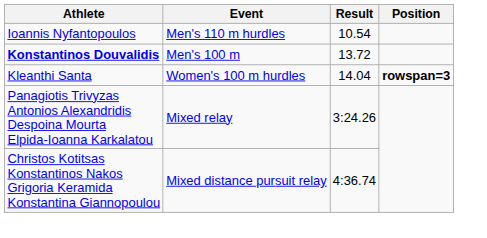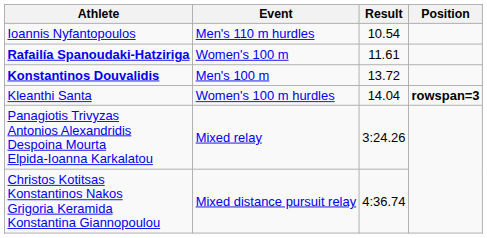+ row: (99, 55)
